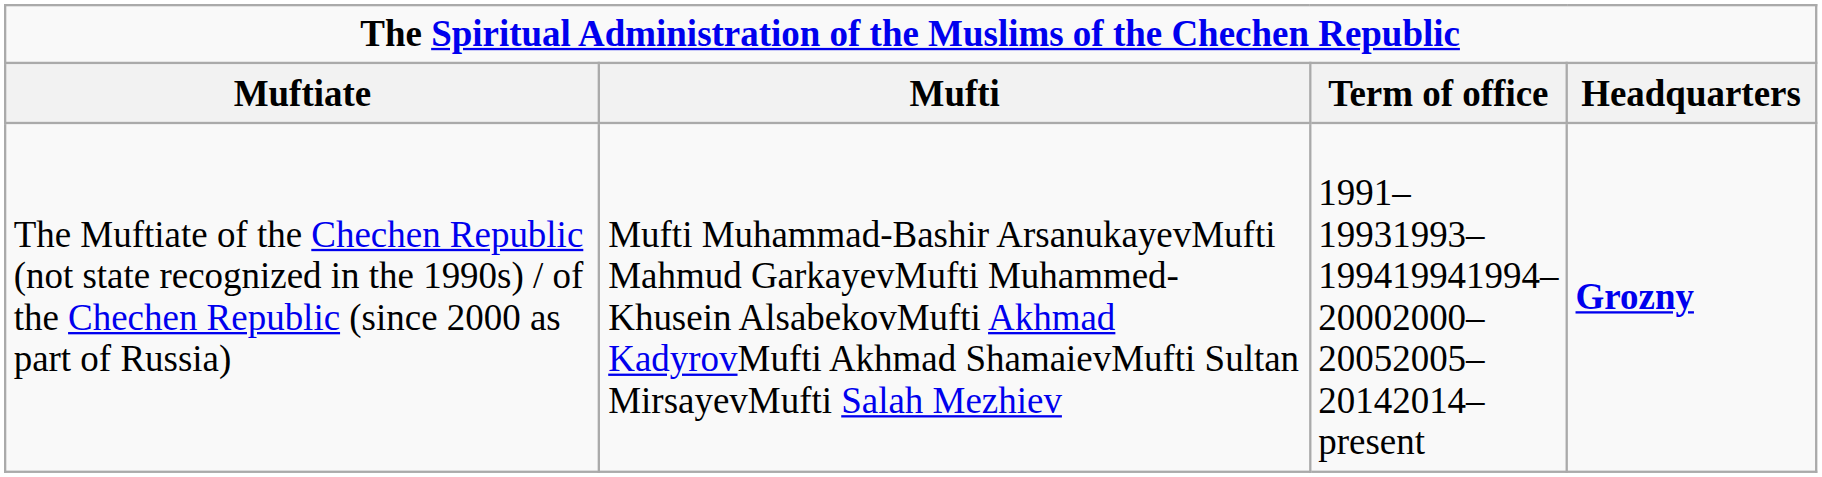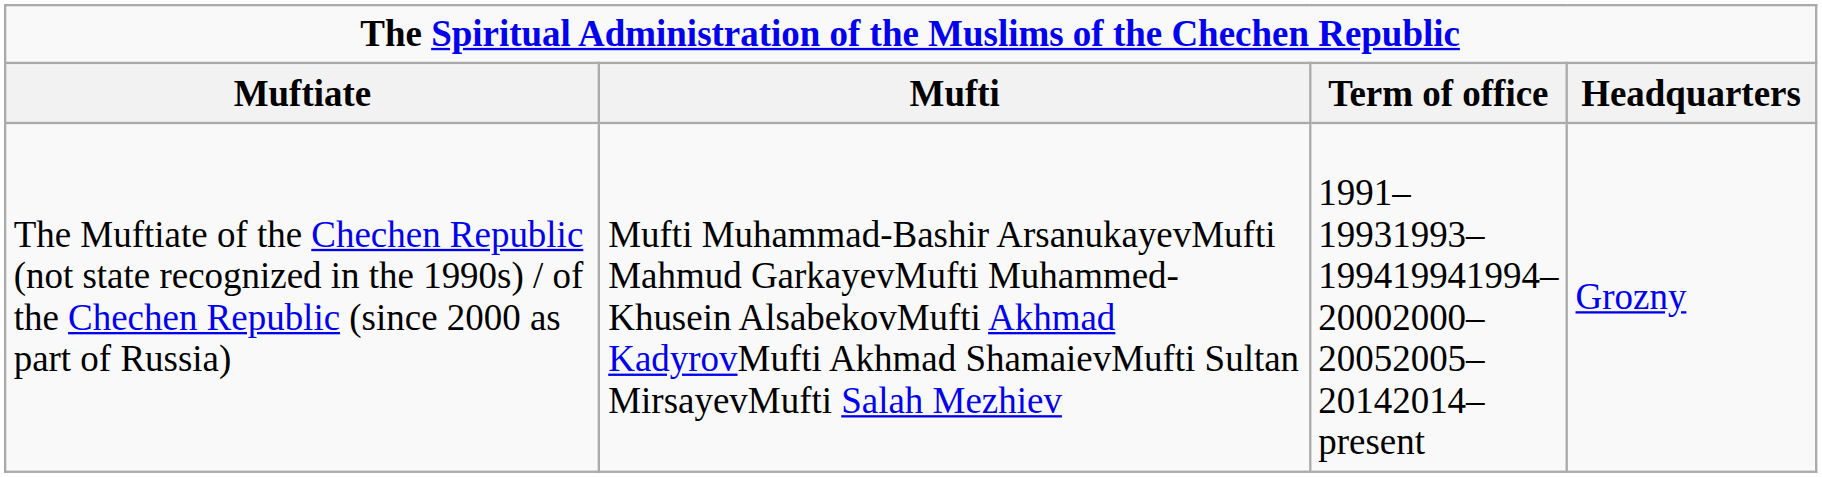(1635, 296) bold -> (1631, 296) normal
